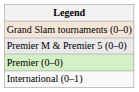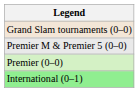(45, 79) no background -> (45, 79) lightgreen background
